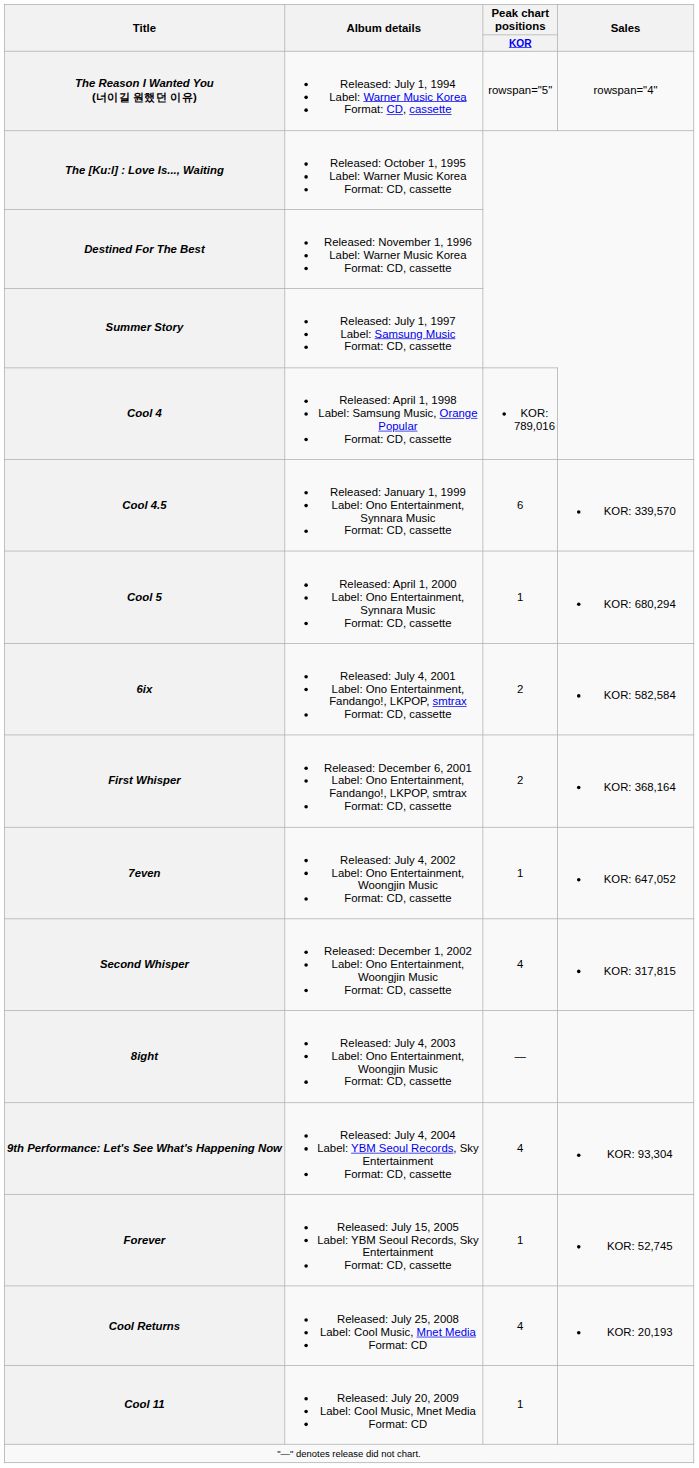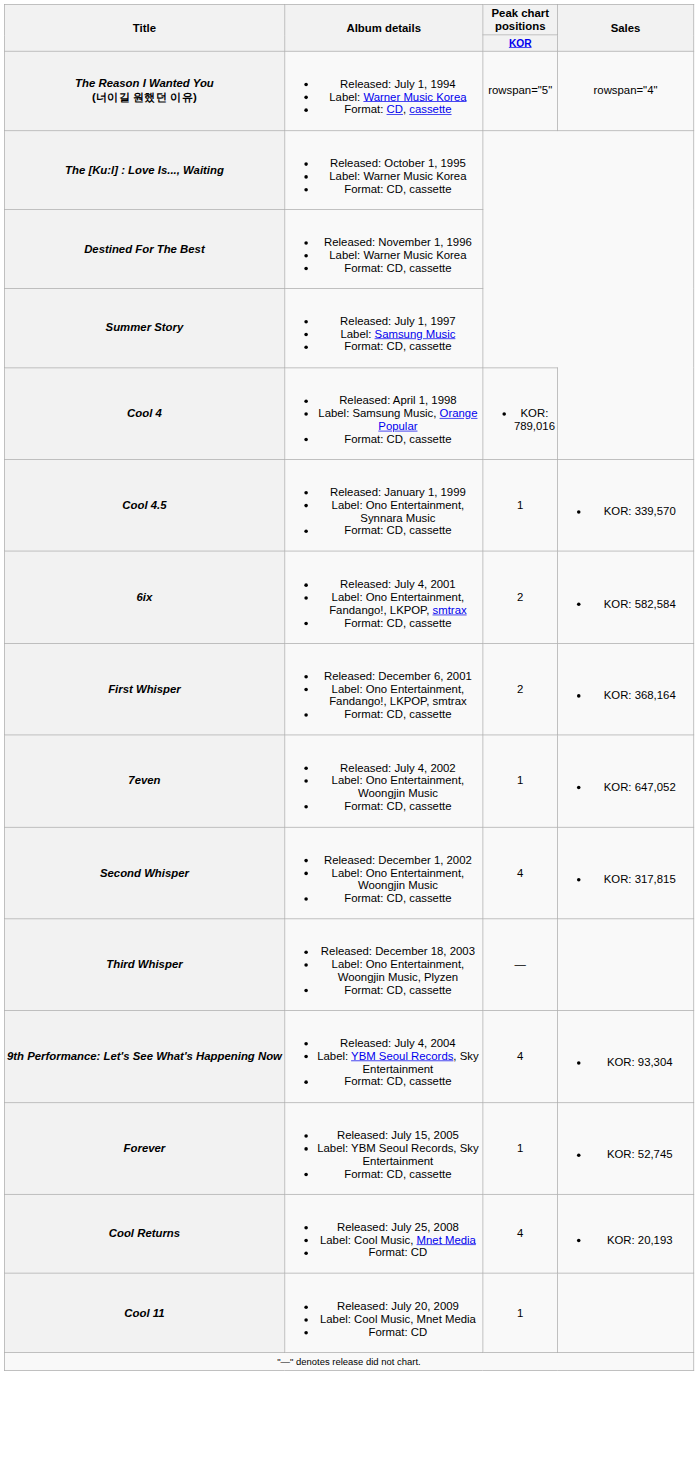(520, 505) 6 -> (520, 505) 1
- row: (144, 597)
- row: (144, 1056)
+ row: (144, 964)
